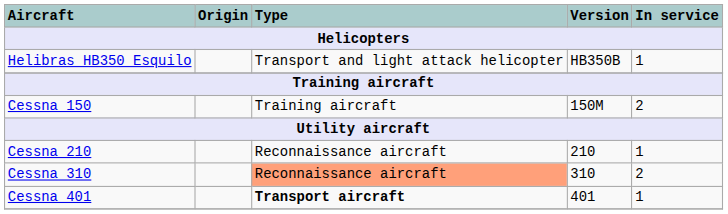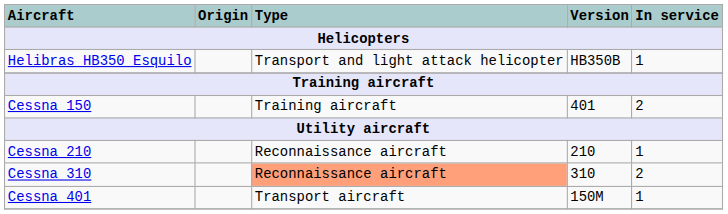(587, 107) 150M -> (583, 107) 401
(330, 197) bold -> (330, 197) normal
(583, 197) 401 -> (587, 197) 150M
